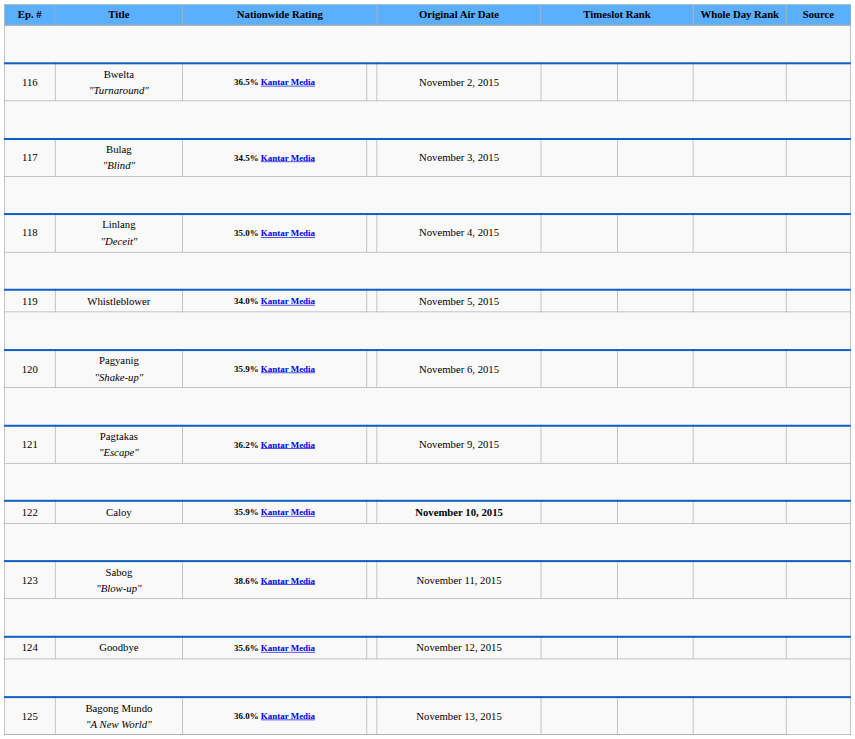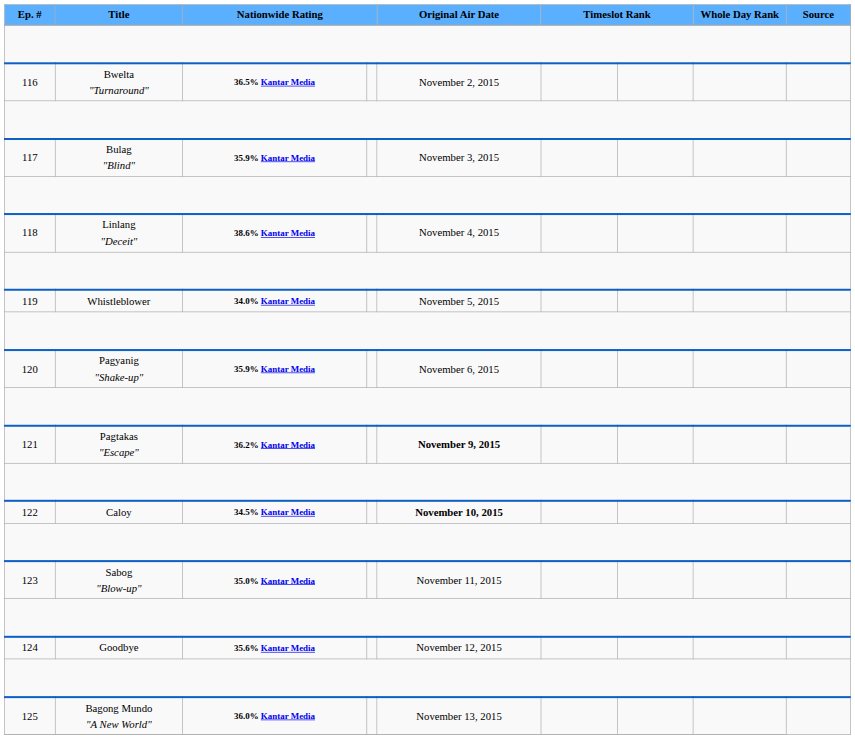(275, 158) 34.5% Kantar Media -> (275, 158) 35.9% Kantar Media
(275, 233) 35.0% Kantar Media -> (275, 233) 38.6% Kantar Media
(459, 444) normal -> (459, 444) bold
(275, 512) 35.9% Kantar Media -> (275, 512) 34.5% Kantar Media
(275, 580) 38.6% Kantar Media -> (275, 580) 35.0% Kantar Media
